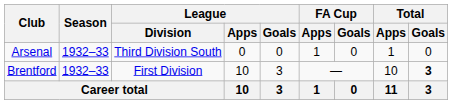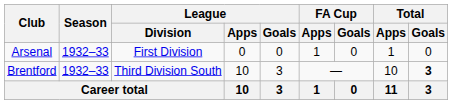(168, 52) Third Division South -> (168, 52) First Division
(168, 71) First Division -> (168, 71) Third Division South
